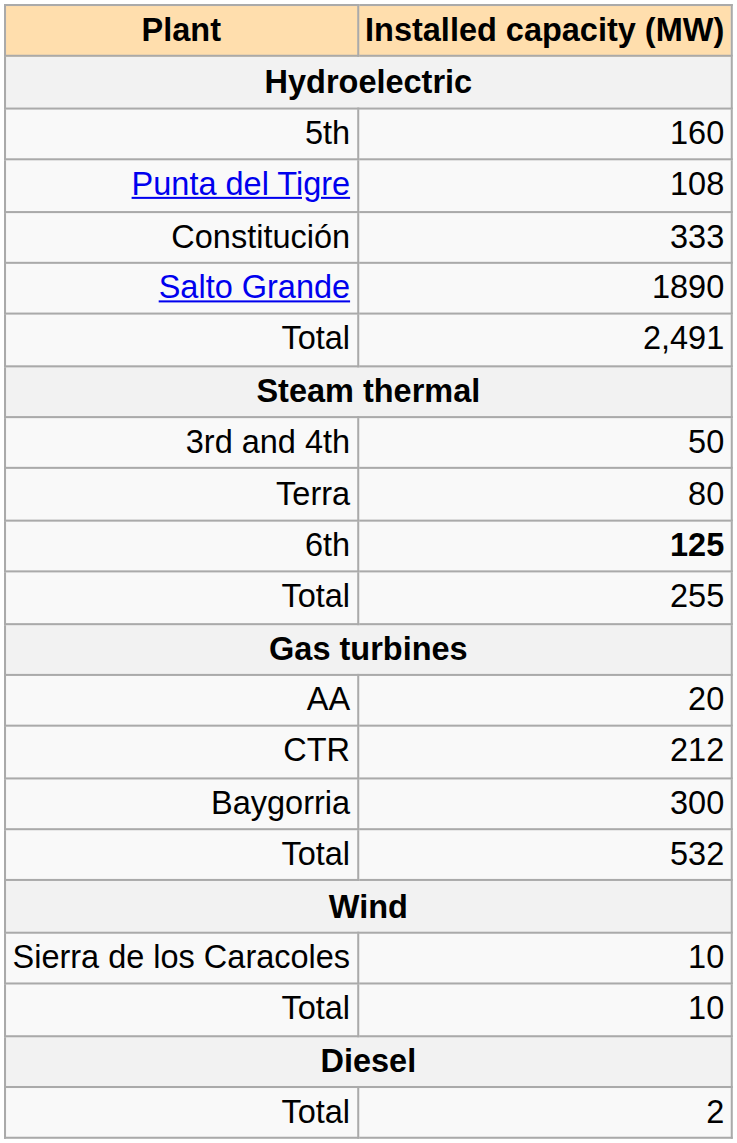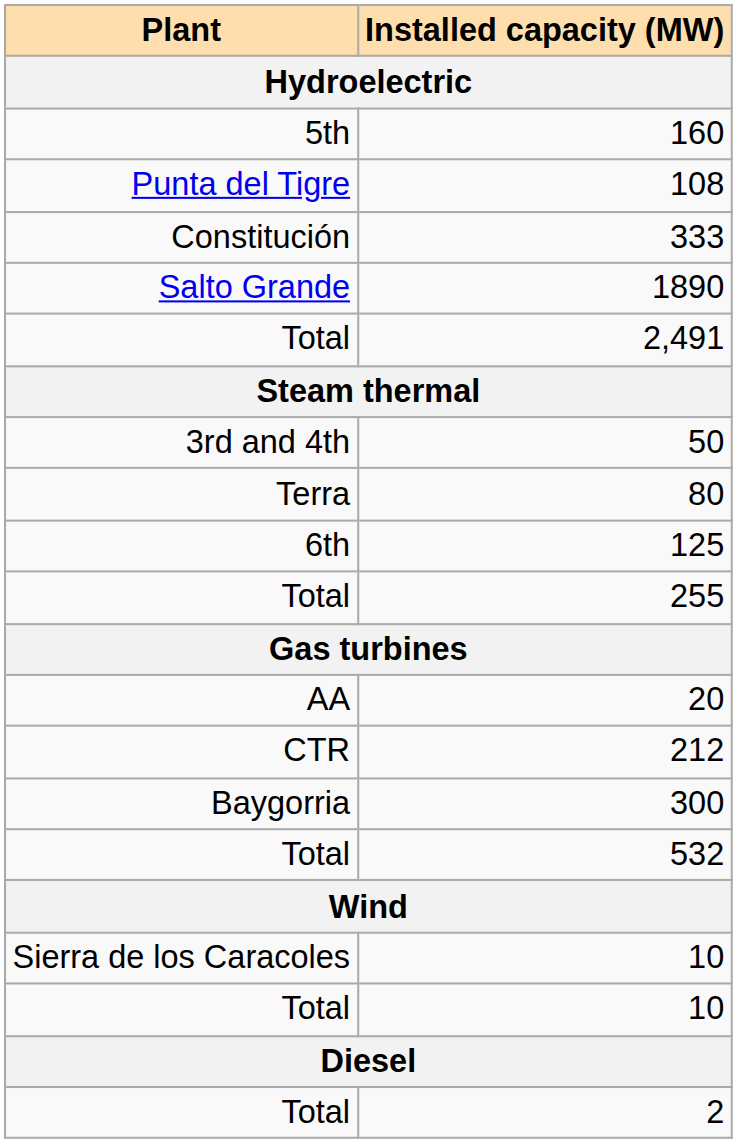(697, 545) bold -> (697, 545) normal
